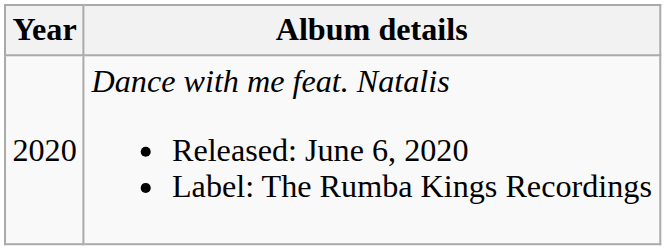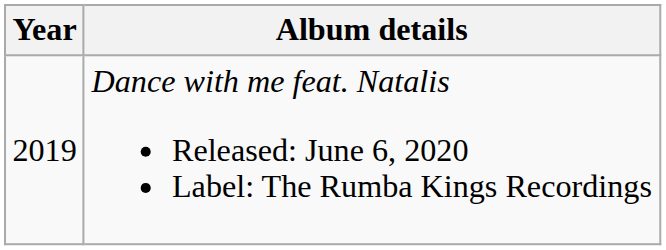(45, 149) 2020 -> (45, 149) 2019
